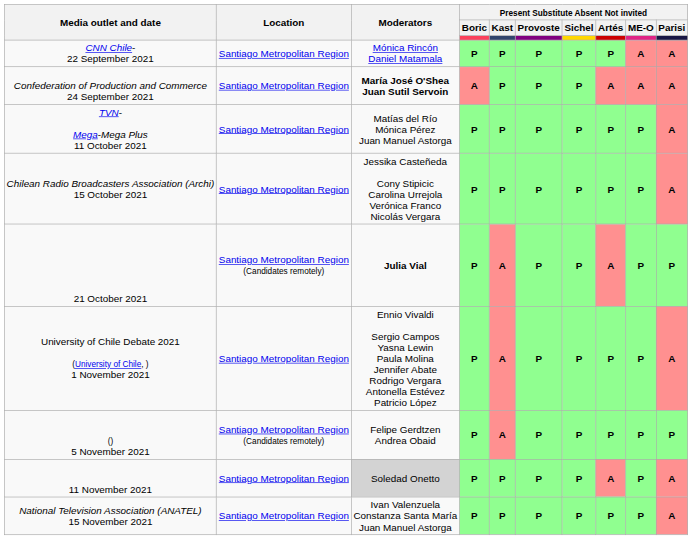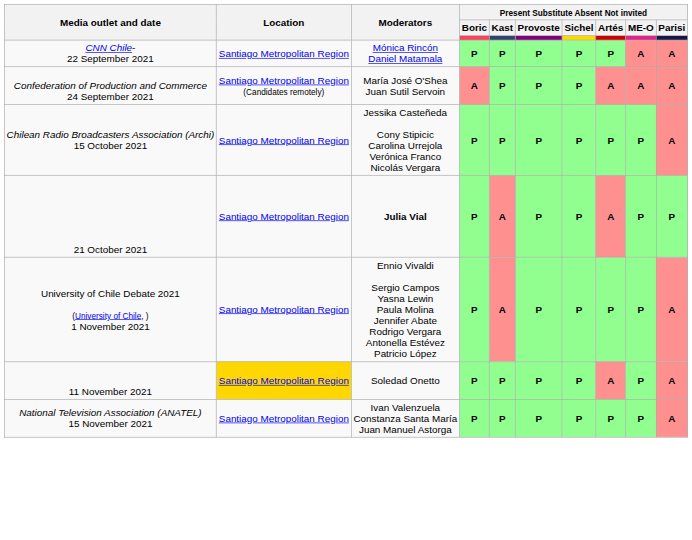(284, 86) Santiago Metropolitan Region -> (284, 86) Santiago Metropolitan Region (Candidates remotely)
(405, 86) bold -> (405, 86) normal
- row: (110, 129)
(284, 265) Santiago Metropolitan Region (Candidates remotely) -> (284, 217) Santiago Metropolitan Region
- row: (110, 447)
(284, 478) no background -> (284, 381) gold background
(405, 478) lightgrey background -> (405, 381) no background
